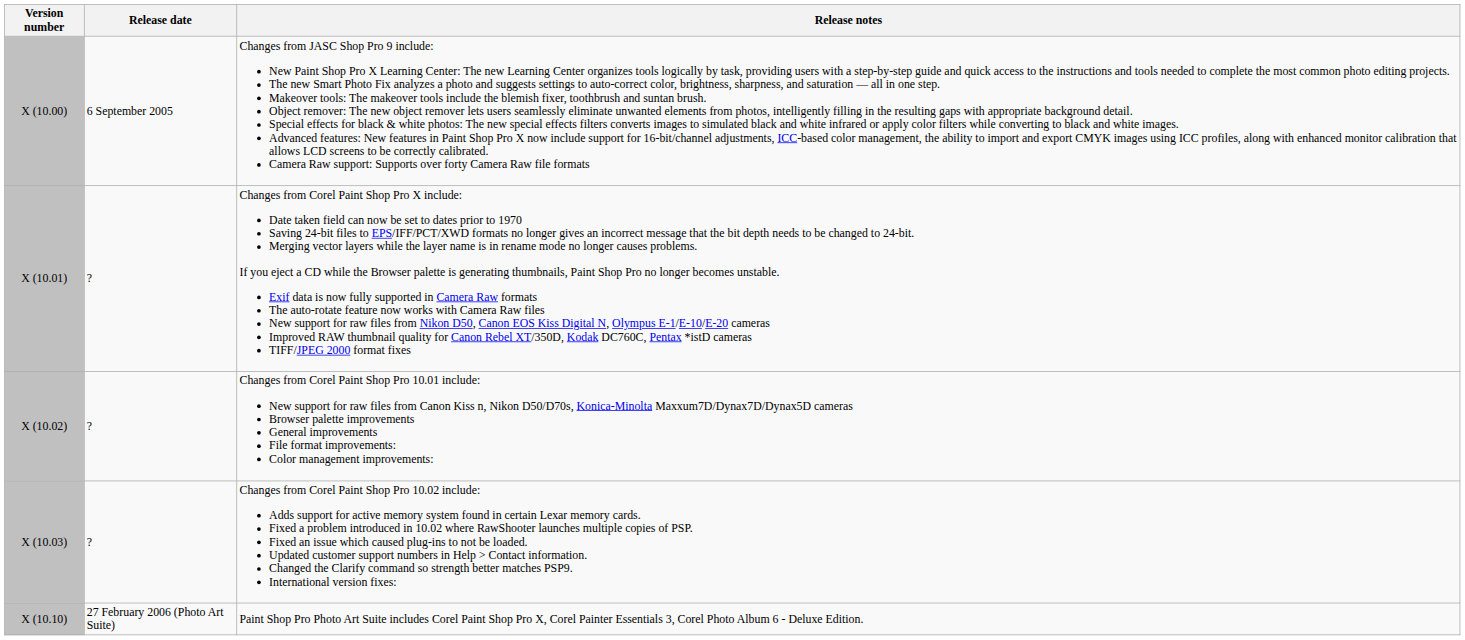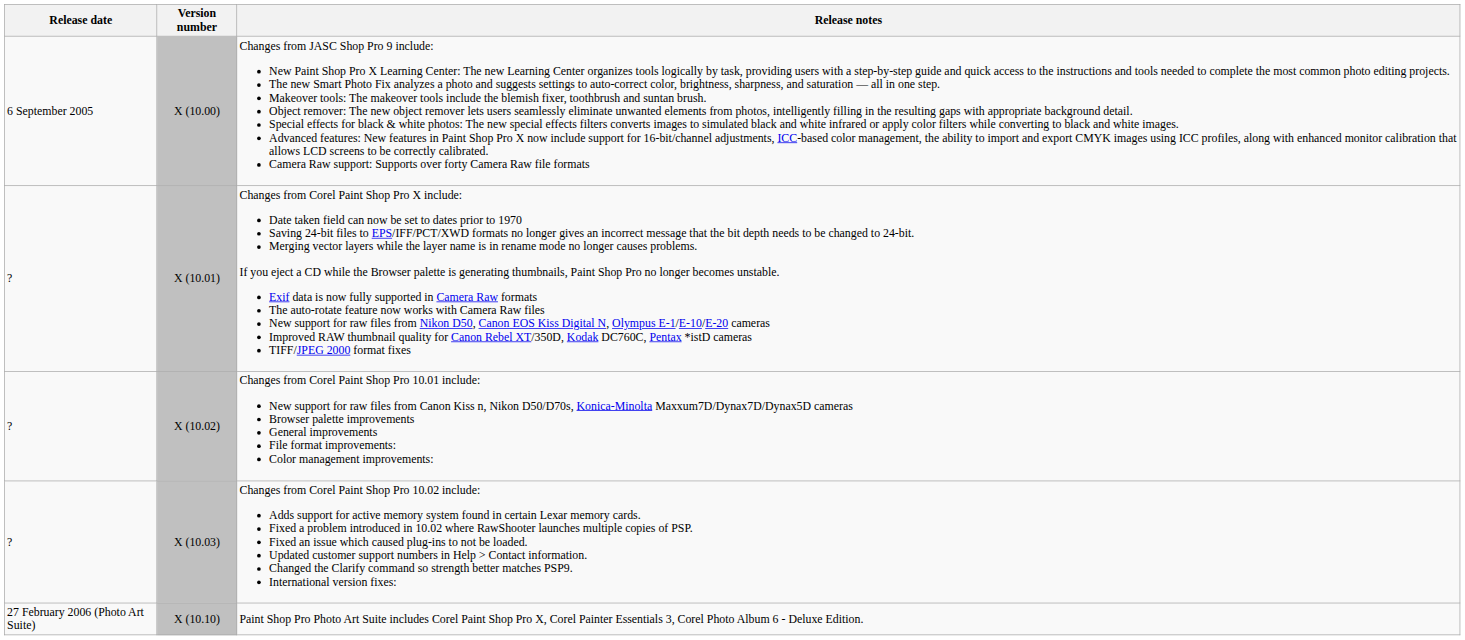columns swapped: (44, 20) <-> (160, 20)
